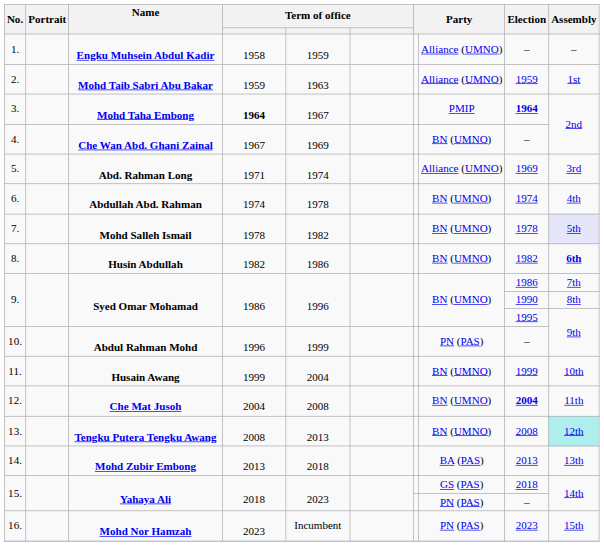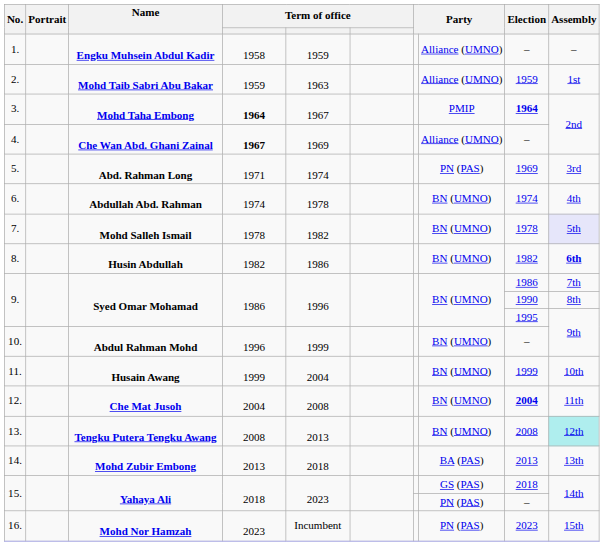(254, 145) normal -> (254, 145) bold
(462, 139) BN (UMNO) -> (462, 139) Alliance (UMNO)
(462, 169) Alliance (UMNO) -> (462, 169) PN (PAS)
(462, 341) PN (PAS) -> (462, 341) BN (UMNO)
